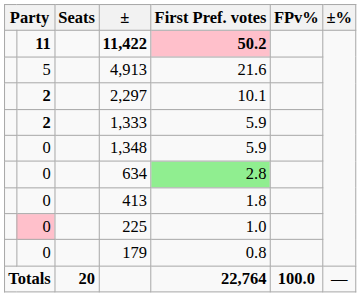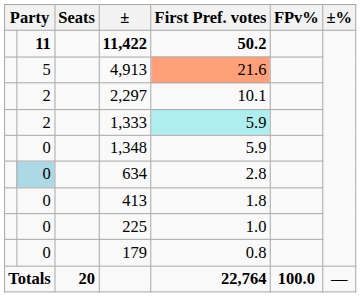(252, 43) pink background -> (252, 43) no background
(252, 69) no background -> (252, 69) lightsalmon background
(47, 95) bold -> (47, 95) normal
(47, 122) bold -> (47, 122) normal
(256, 122) no background -> (256, 122) paleturquoise background
(47, 174) no background -> (47, 174) lightblue background
(256, 174) lightgreen background -> (256, 174) no background
(47, 226) pink background -> (47, 226) no background
